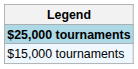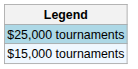(69, 34) bold -> (66, 34) normal
